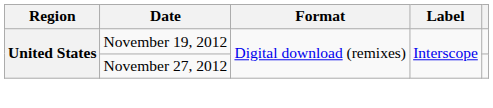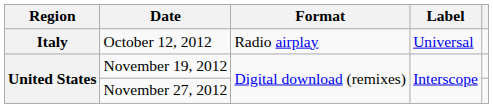+ row: (158, 41)
